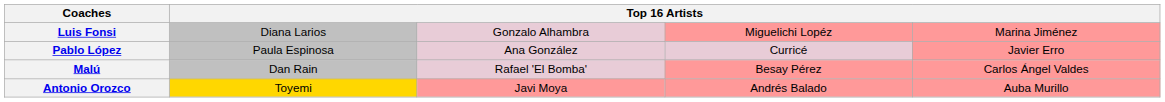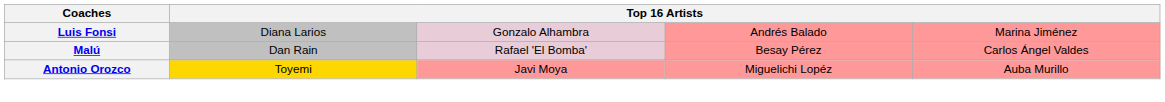(788, 32) Miguelichi Lopéz -> (788, 32) Andrés Balado
- row: (87, 50)
(788, 87) Andrés Balado -> (788, 69) Miguelichi Lopéz
